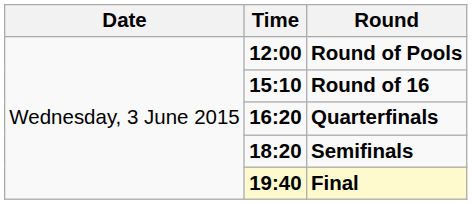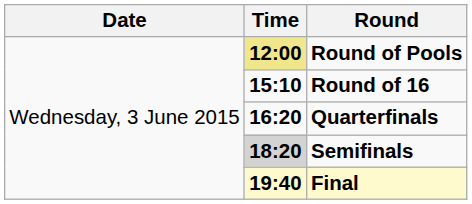(275, 53) no background -> (275, 53) khaki background
(275, 150) no background -> (275, 150) lightgrey background
